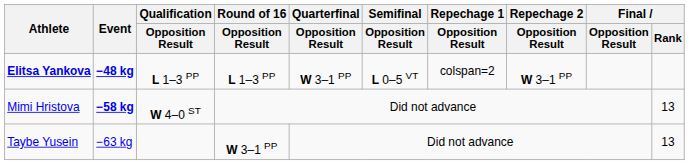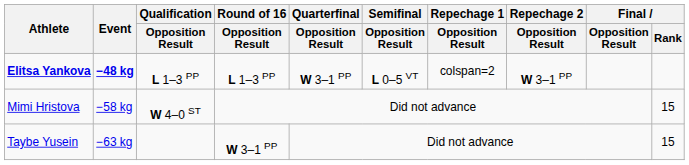(115, 107) bold -> (114, 107) normal
(668, 107) 13 -> (668, 107) 15
(668, 142) 13 -> (668, 142) 15
